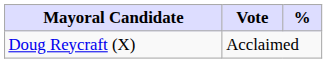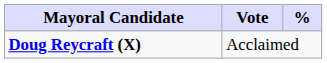(72, 44) normal -> (75, 44) bold
